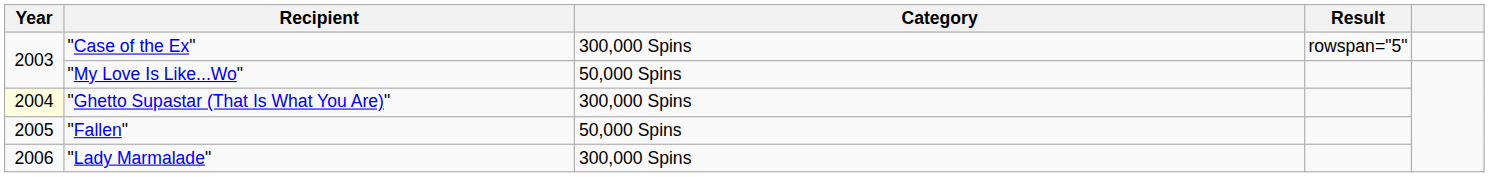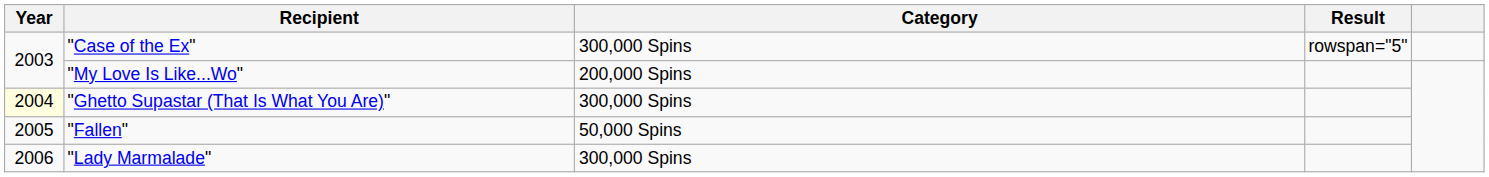(630, 74) 50,000 Spins -> (635, 74) 200,000 Spins
